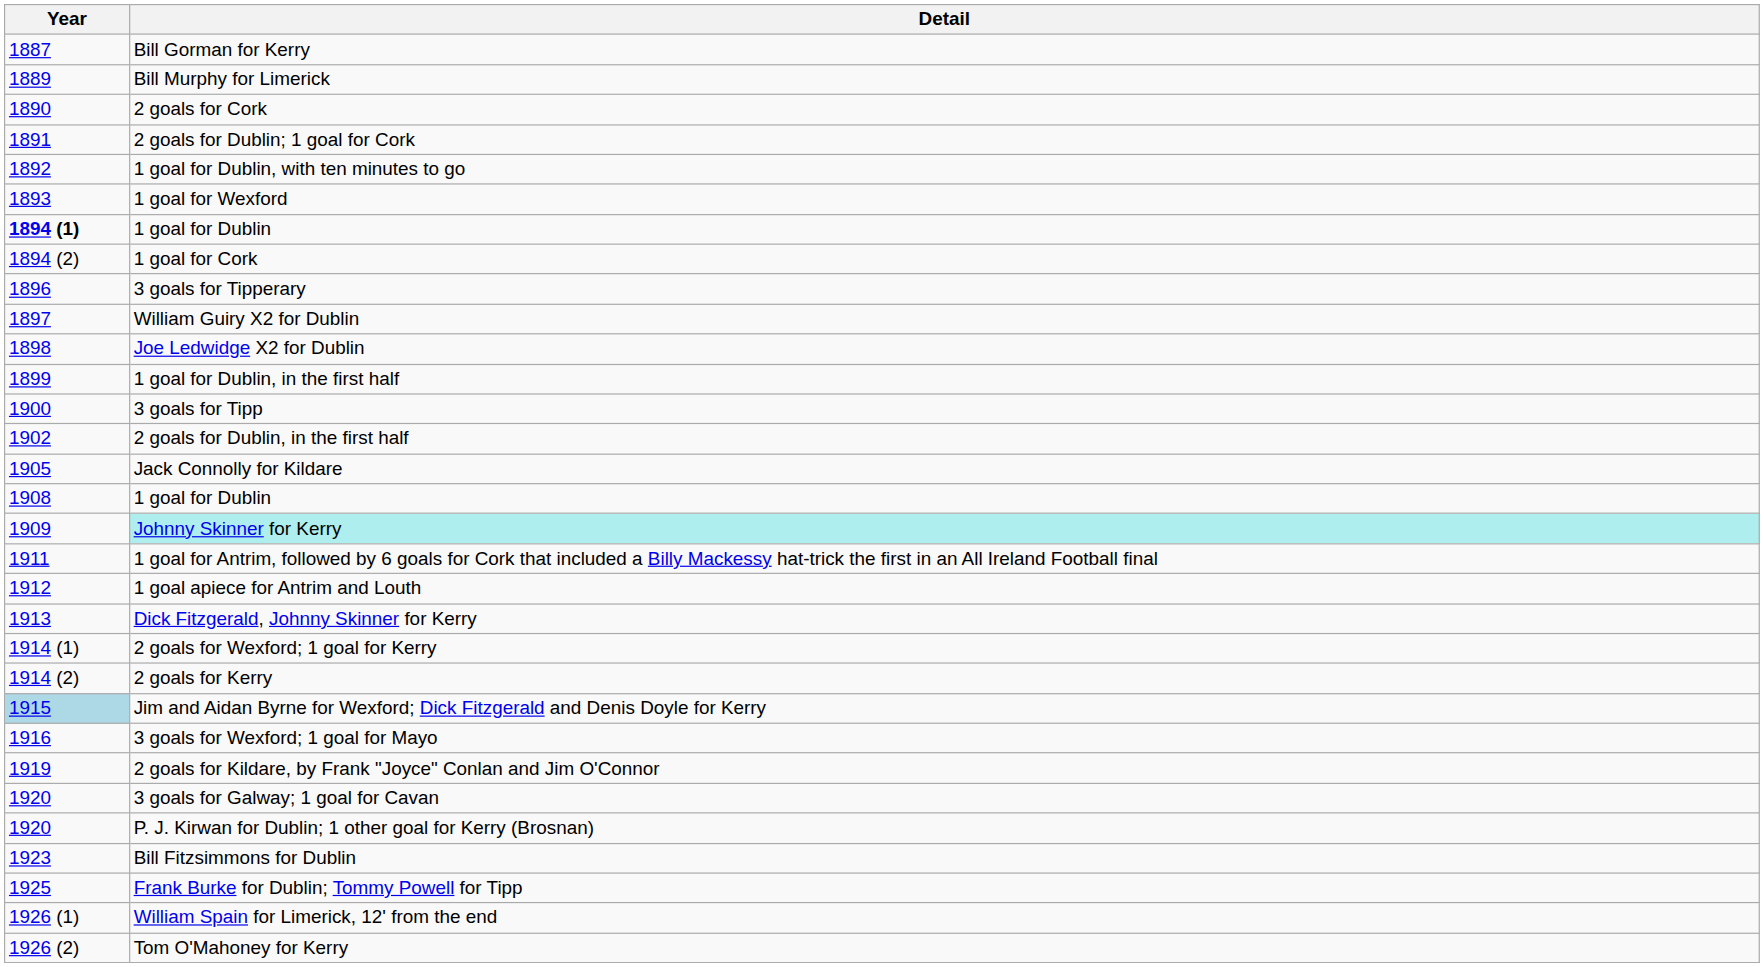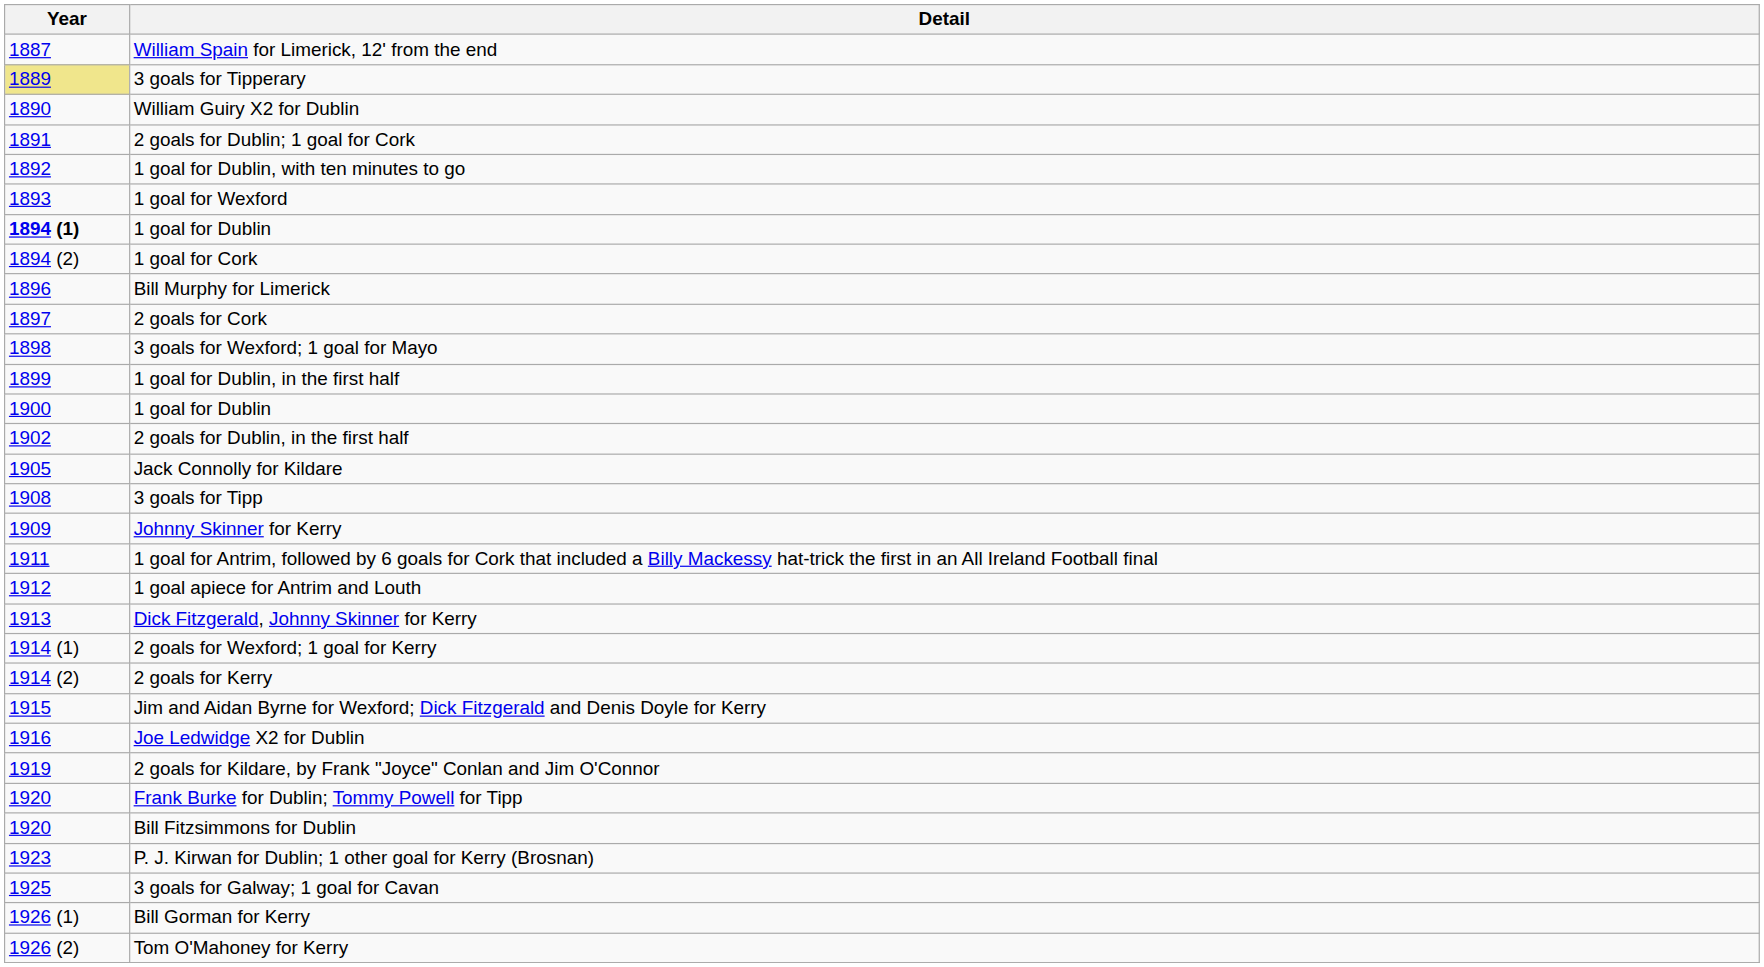(222, 49) Bill Gorman for Kerry -> (315, 49) William Spain for Limerick, 12' from the end
(30, 79) no background -> (30, 79) khaki background
(232, 79) Bill Murphy for Limerick -> (220, 79) 3 goals for Tipperary
(200, 109) 2 goals for Cork -> (246, 109) William Guiry X2 for Dublin
(220, 288) 3 goals for Tipperary -> (232, 288) Bill Murphy for Limerick
(246, 318) William Guiry X2 for Dublin -> (200, 318) 2 goals for Cork
(249, 348) Joe Ledwidge X2 for Dublin -> (286, 348) 3 goals for Wexford; 1 goal for Mayo
(198, 408) 3 goals for Tipp -> (202, 408) 1 goal for Dublin
(202, 498) 1 goal for Dublin -> (198, 498) 3 goals for Tipp
(238, 528) paleturquoise background -> (238, 528) no background
(30, 708) lightblue background -> (30, 708) no background
(286, 738) 3 goals for Wexford; 1 goal for Mayo -> (249, 738) Joe Ledwidge X2 for Dublin
(286, 797) 3 goals for Galway; 1 goal for Cavan -> (328, 797) Frank Burke for Dublin; Tommy Powell for Tipp
(364, 827) P. J. Kirwan for Dublin; 1 other goal for Kerry (Brosnan) -> (245, 827) Bill Fitzsimmons for Dublin
(245, 857) Bill Fitzsimmons for Dublin -> (364, 857) P. J. Kirwan for Dublin; 1 other goal for Kerry (Brosnan)
(328, 887) Frank Burke for Dublin; Tommy Powell for Tipp -> (286, 887) 3 goals for Galway; 1 goal for Cavan
(315, 917) William Spain for Limerick, 12' from the end -> (222, 917) Bill Gorman for Kerry
